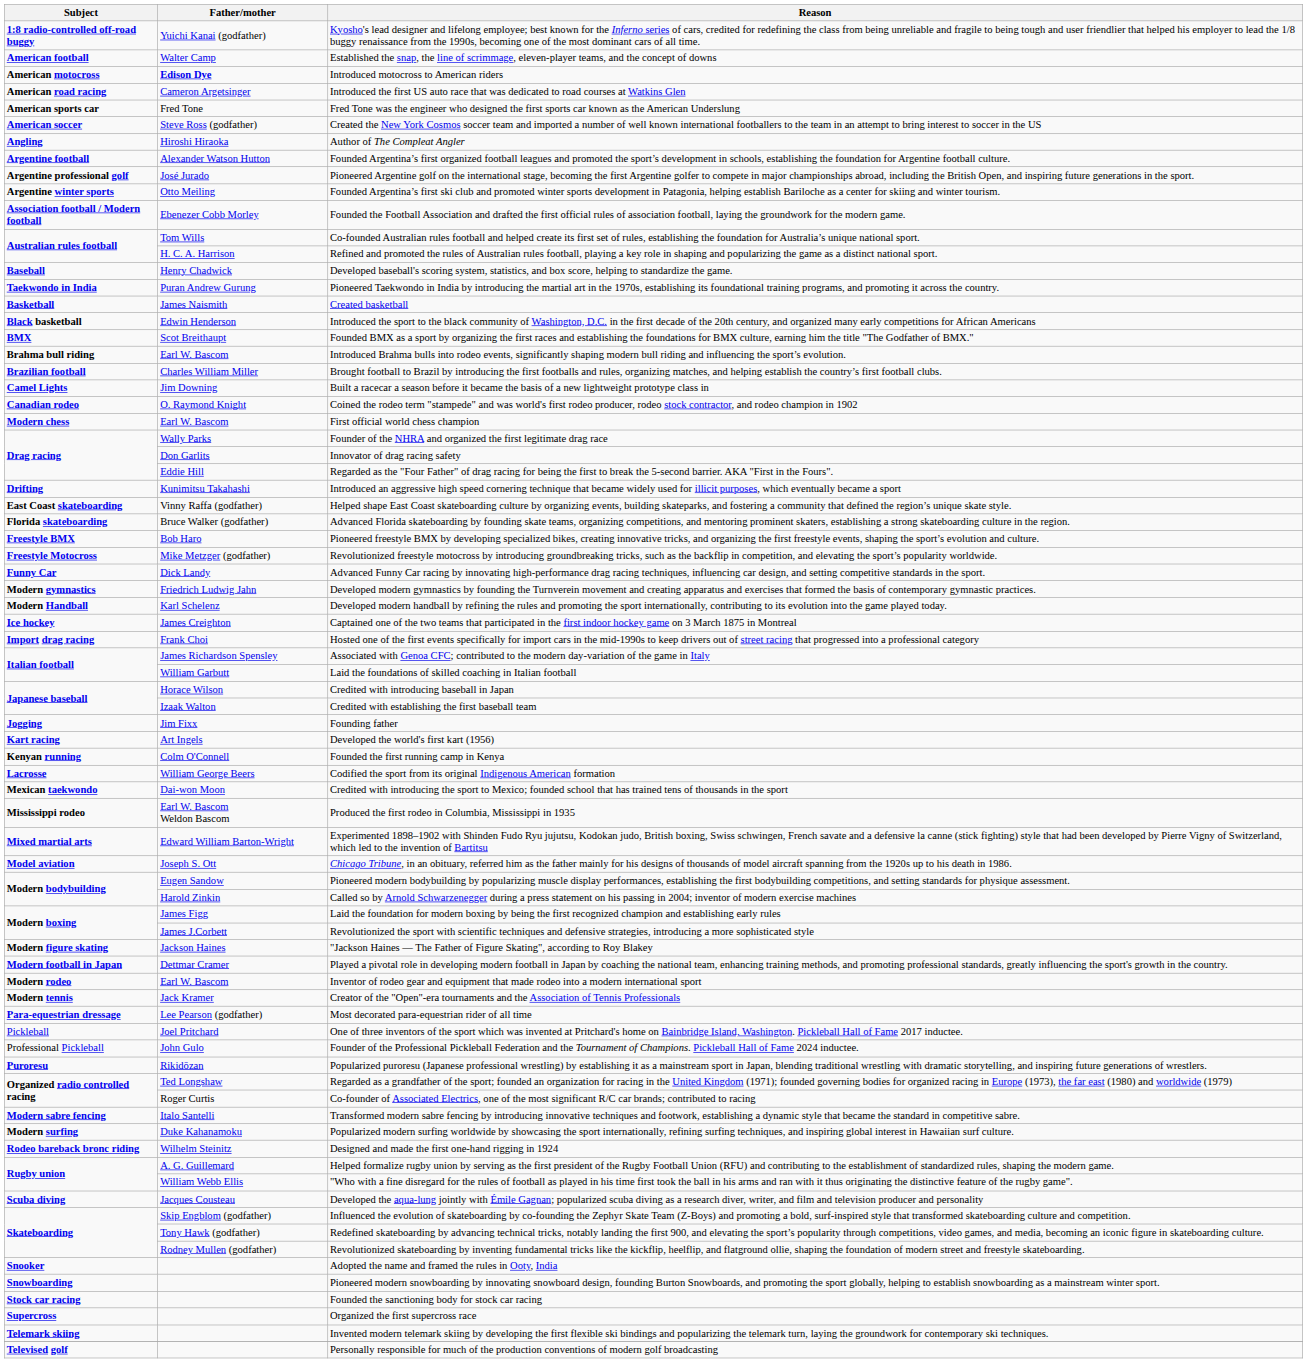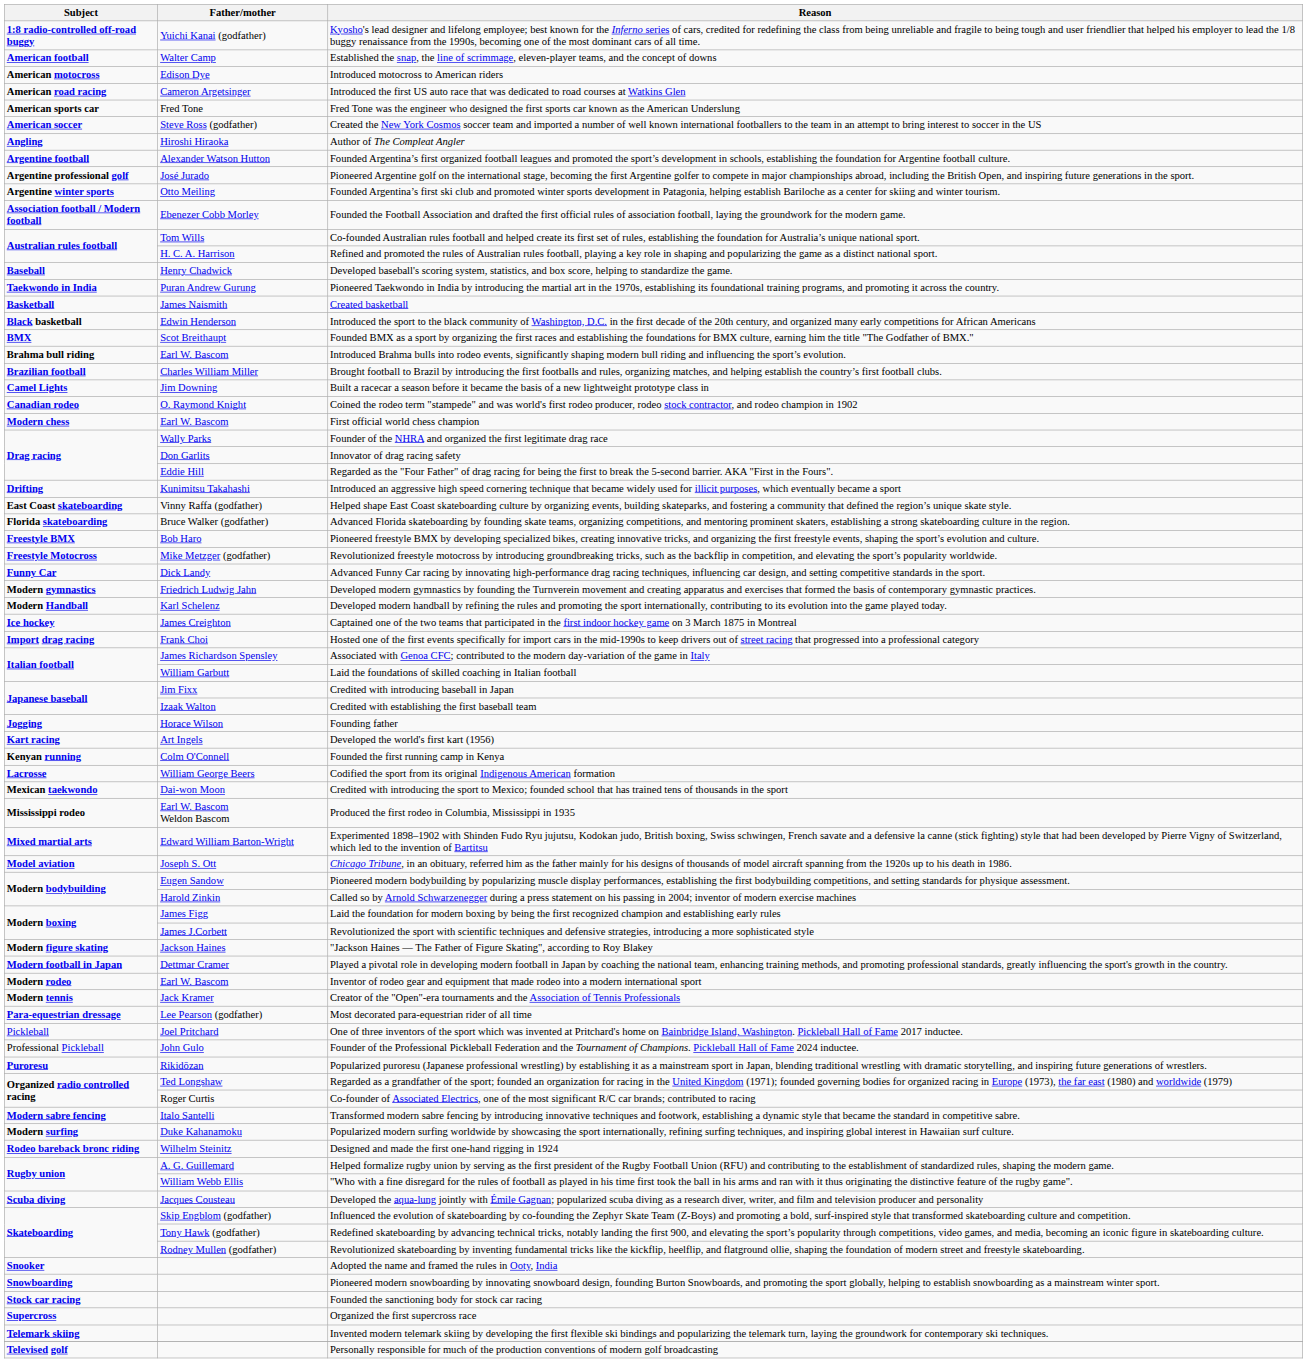(186, 74) bold -> (185, 74) normal
(192, 689) Horace Wilson -> (179, 689) Jim Fixx
(179, 723) Jim Fixx -> (192, 723) Horace Wilson
